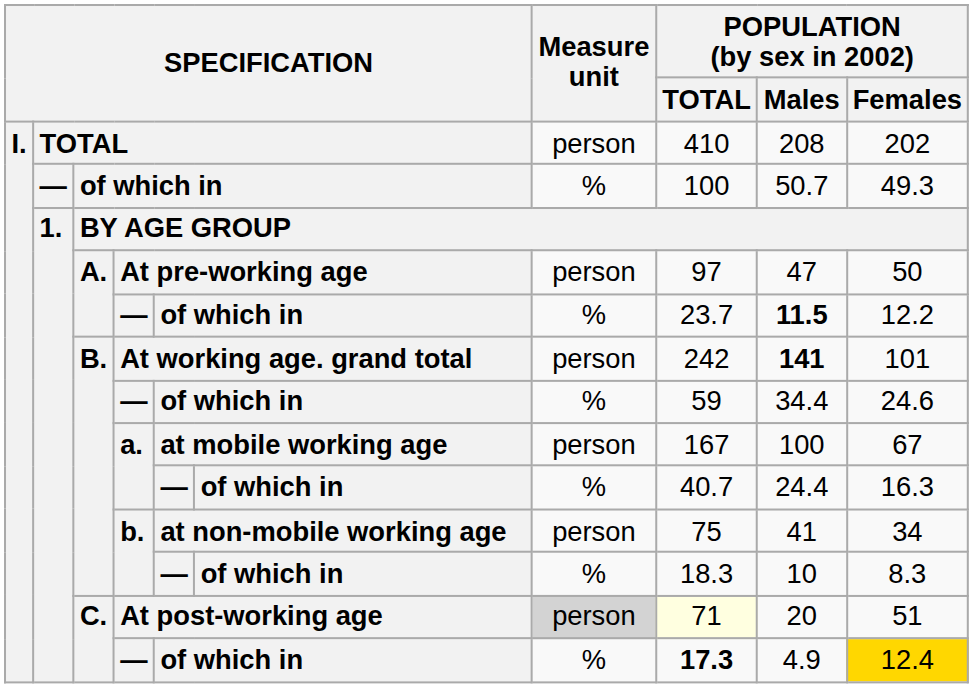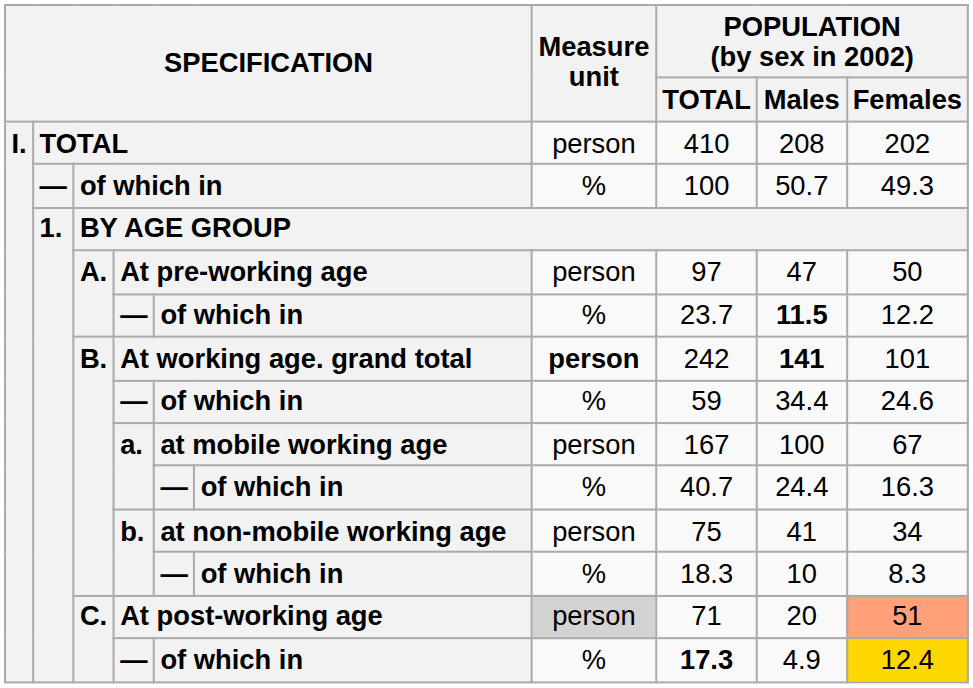(594, 358) normal -> (594, 358) bold
(707, 616) lightyellow background -> (707, 616) no background
(907, 616) no background -> (907, 616) lightsalmon background
